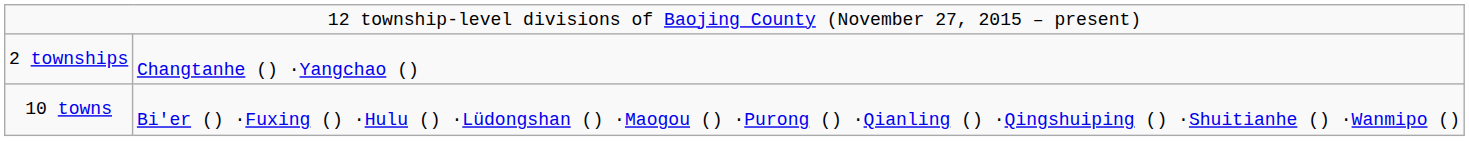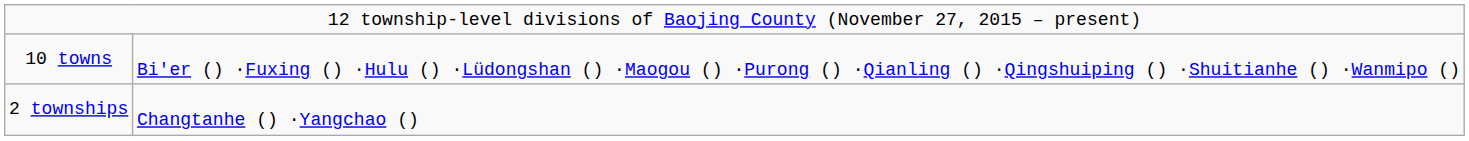rows swapped: (69, 110) <-> (69, 59)
